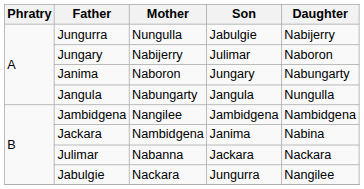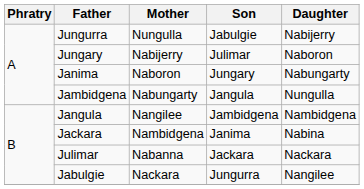(80, 94) Jangula -> (92, 94) Jambidgena
(92, 114) Jambidgena -> (80, 114) Jangula
